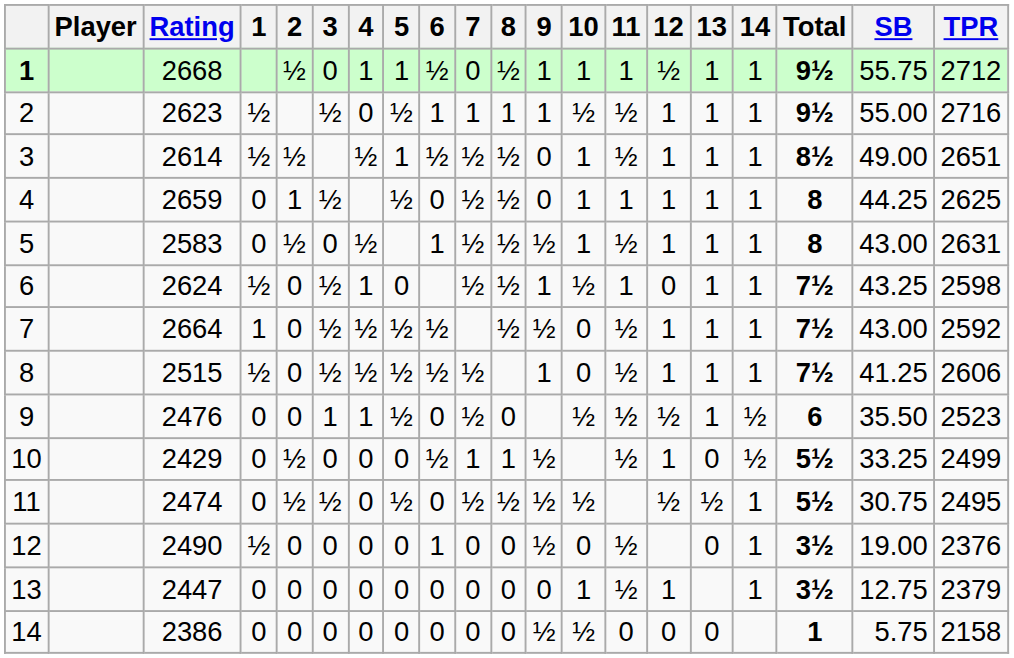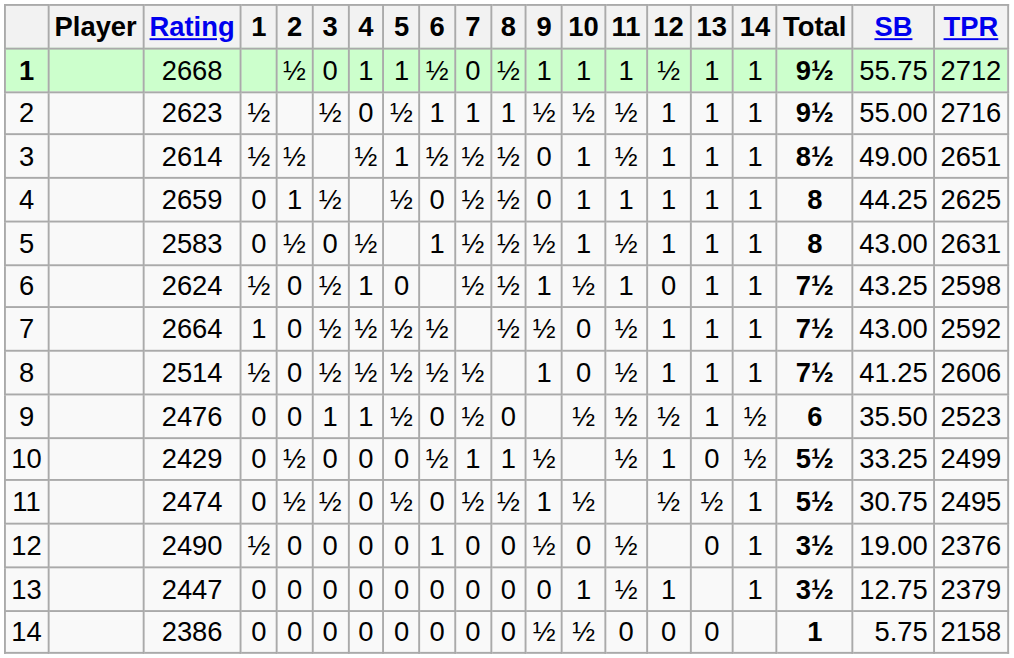(544, 113) 1 -> (544, 113) ½
(192, 373) 2515 -> (192, 373) 2514
(544, 502) ½ -> (544, 502) 1
